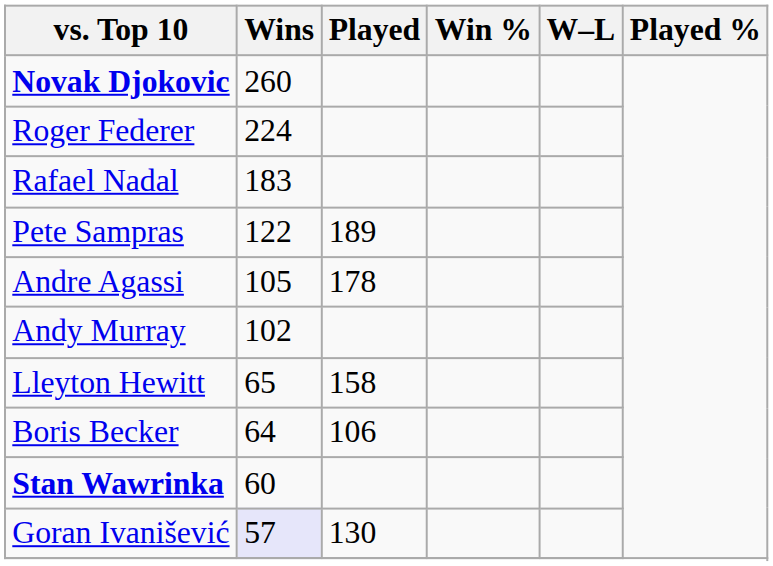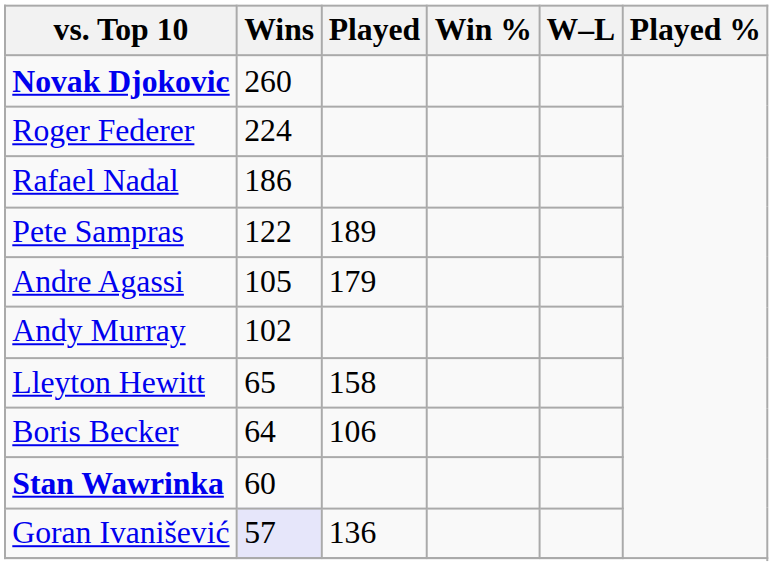(268, 181) 183 -> (268, 181) 186
(352, 281) 178 -> (352, 281) 179
(352, 532) 130 -> (352, 532) 136
